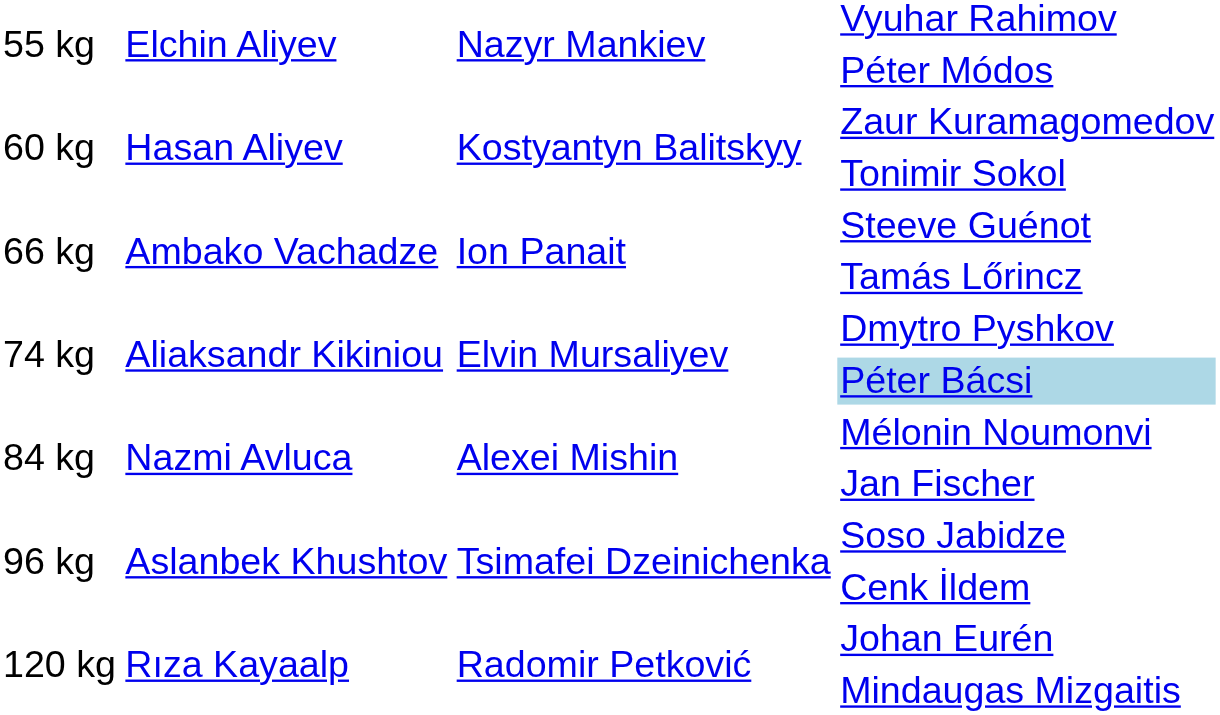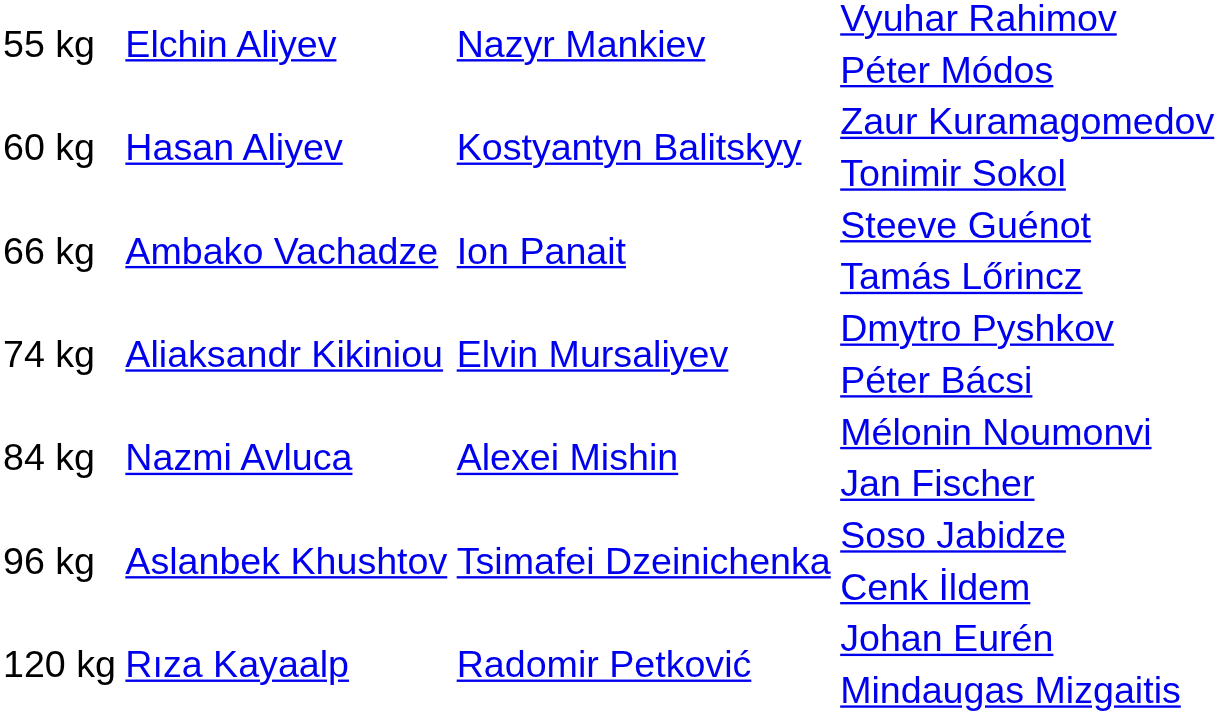(936, 380) lightblue background -> (936, 380) no background
